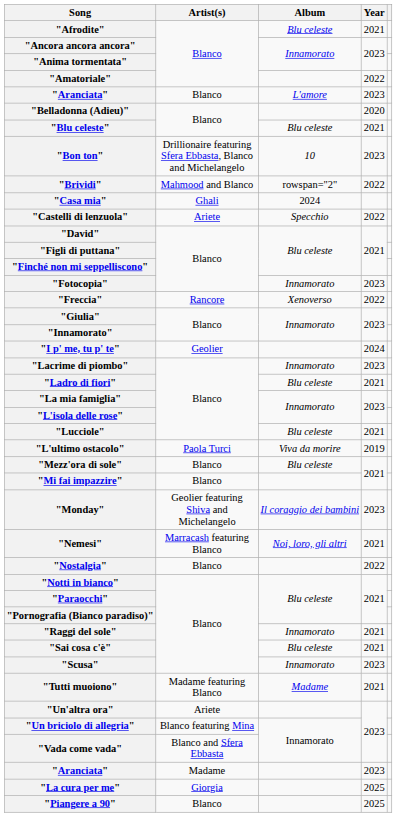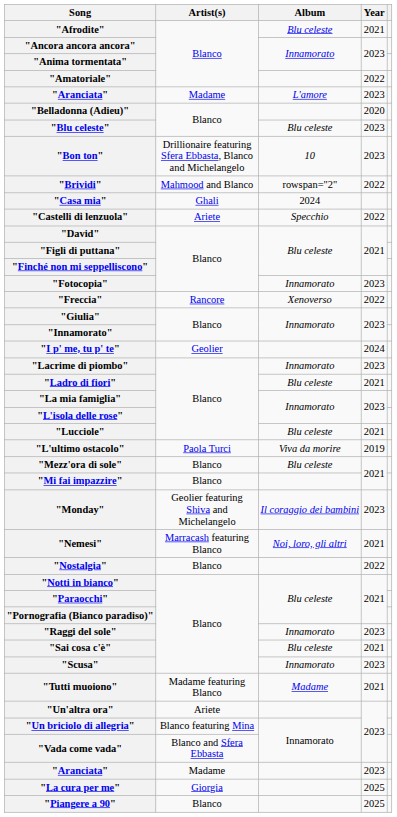(207, 95) Blanco -> (207, 95) Madame
(374, 128) 2021 -> (374, 128) 2023
(374, 632) 2021 -> (374, 632) 2023
